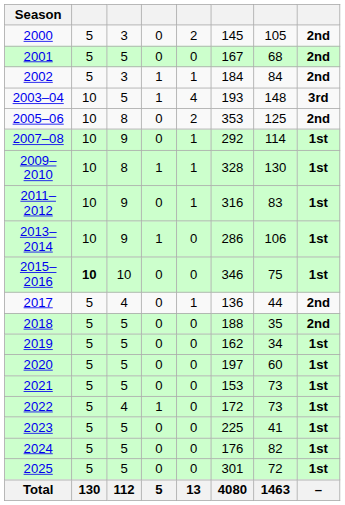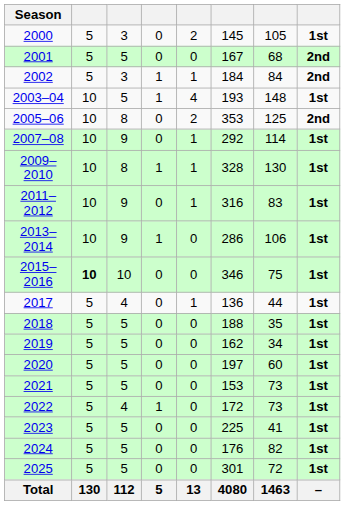(318, 35) 2nd -> (318, 35) 1st
(318, 98) 3rd -> (318, 98) 1st
(318, 302) 2nd -> (318, 302) 1st
(318, 323) 2nd -> (318, 323) 1st
